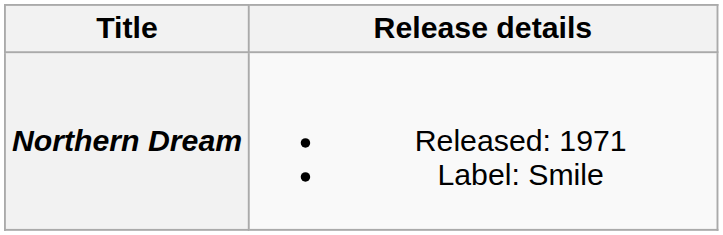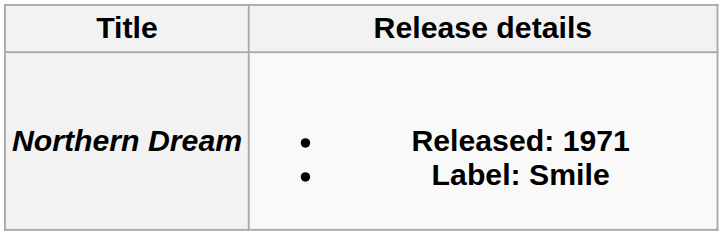(483, 158) normal -> (483, 158) bold
